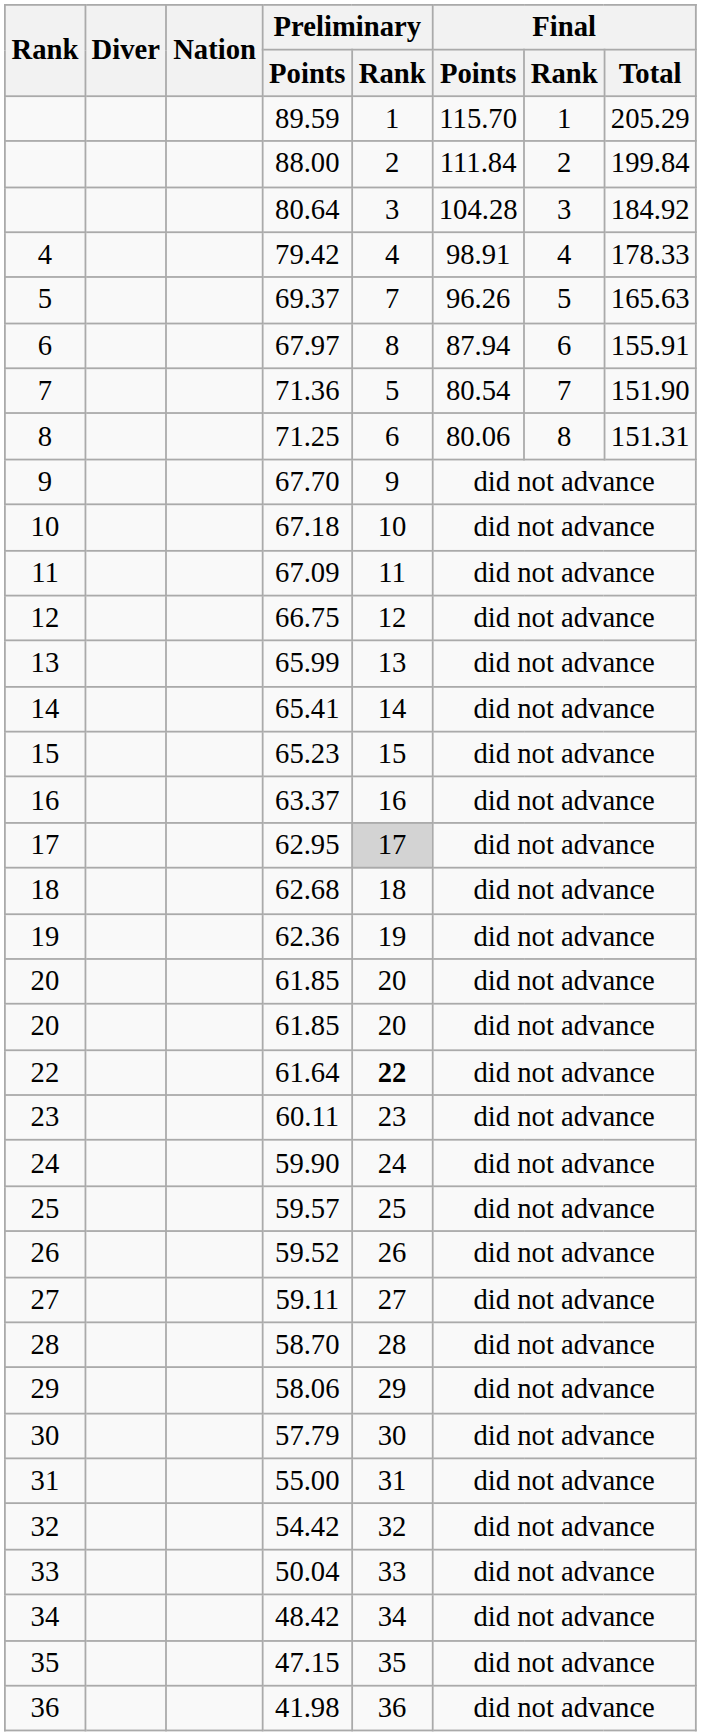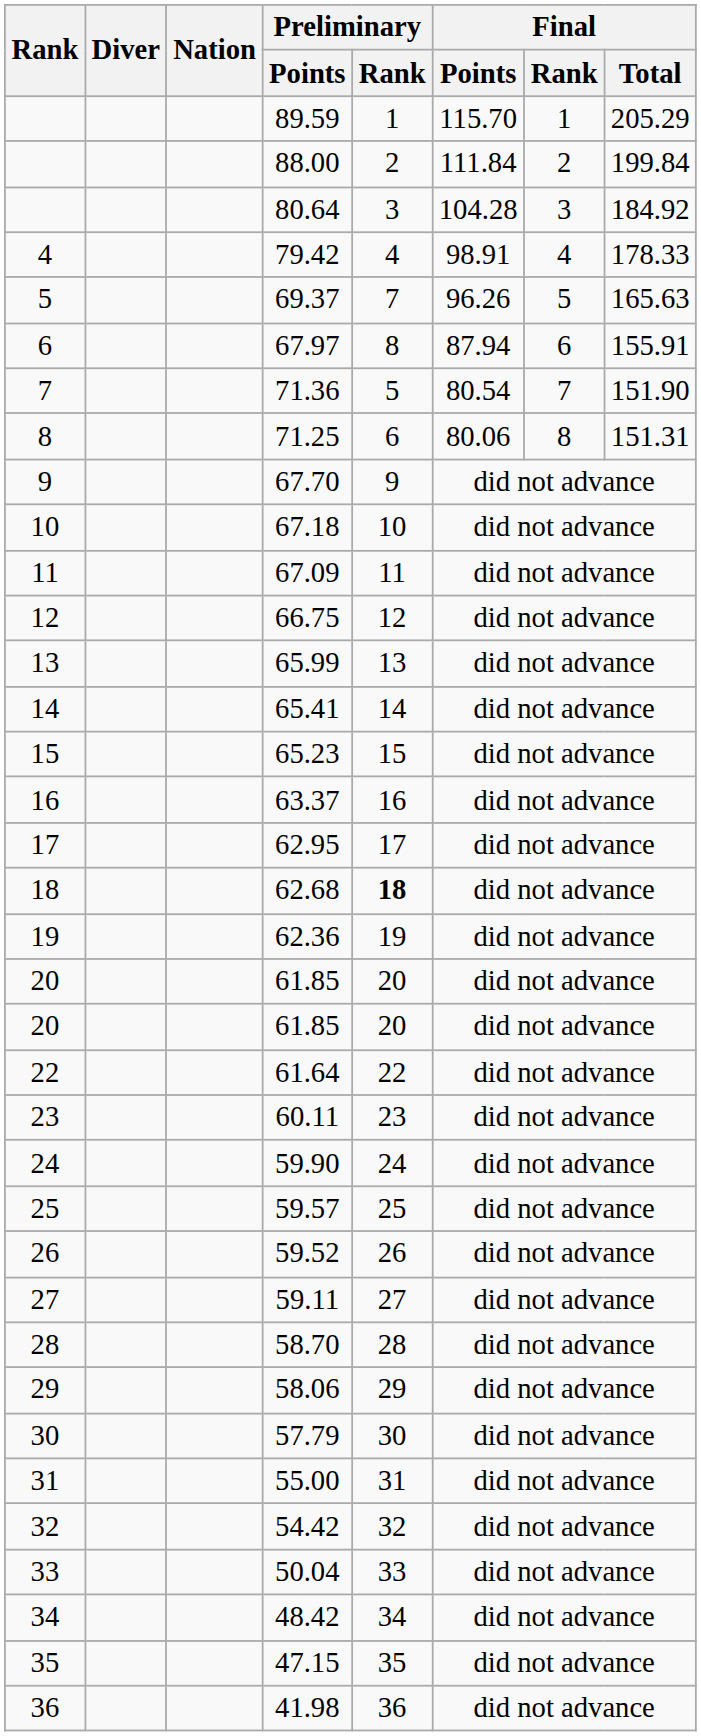(392, 844) lightgrey background -> (392, 844) no background
(392, 890) normal -> (392, 890) bold
(392, 1071) bold -> (392, 1071) normal
